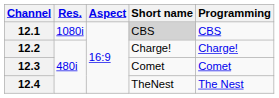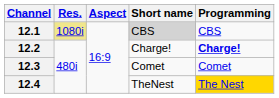(70, 31) no background -> (70, 31) khaki background
(218, 48) normal -> (219, 48) bold
(221, 84) no background -> (221, 84) gold background
